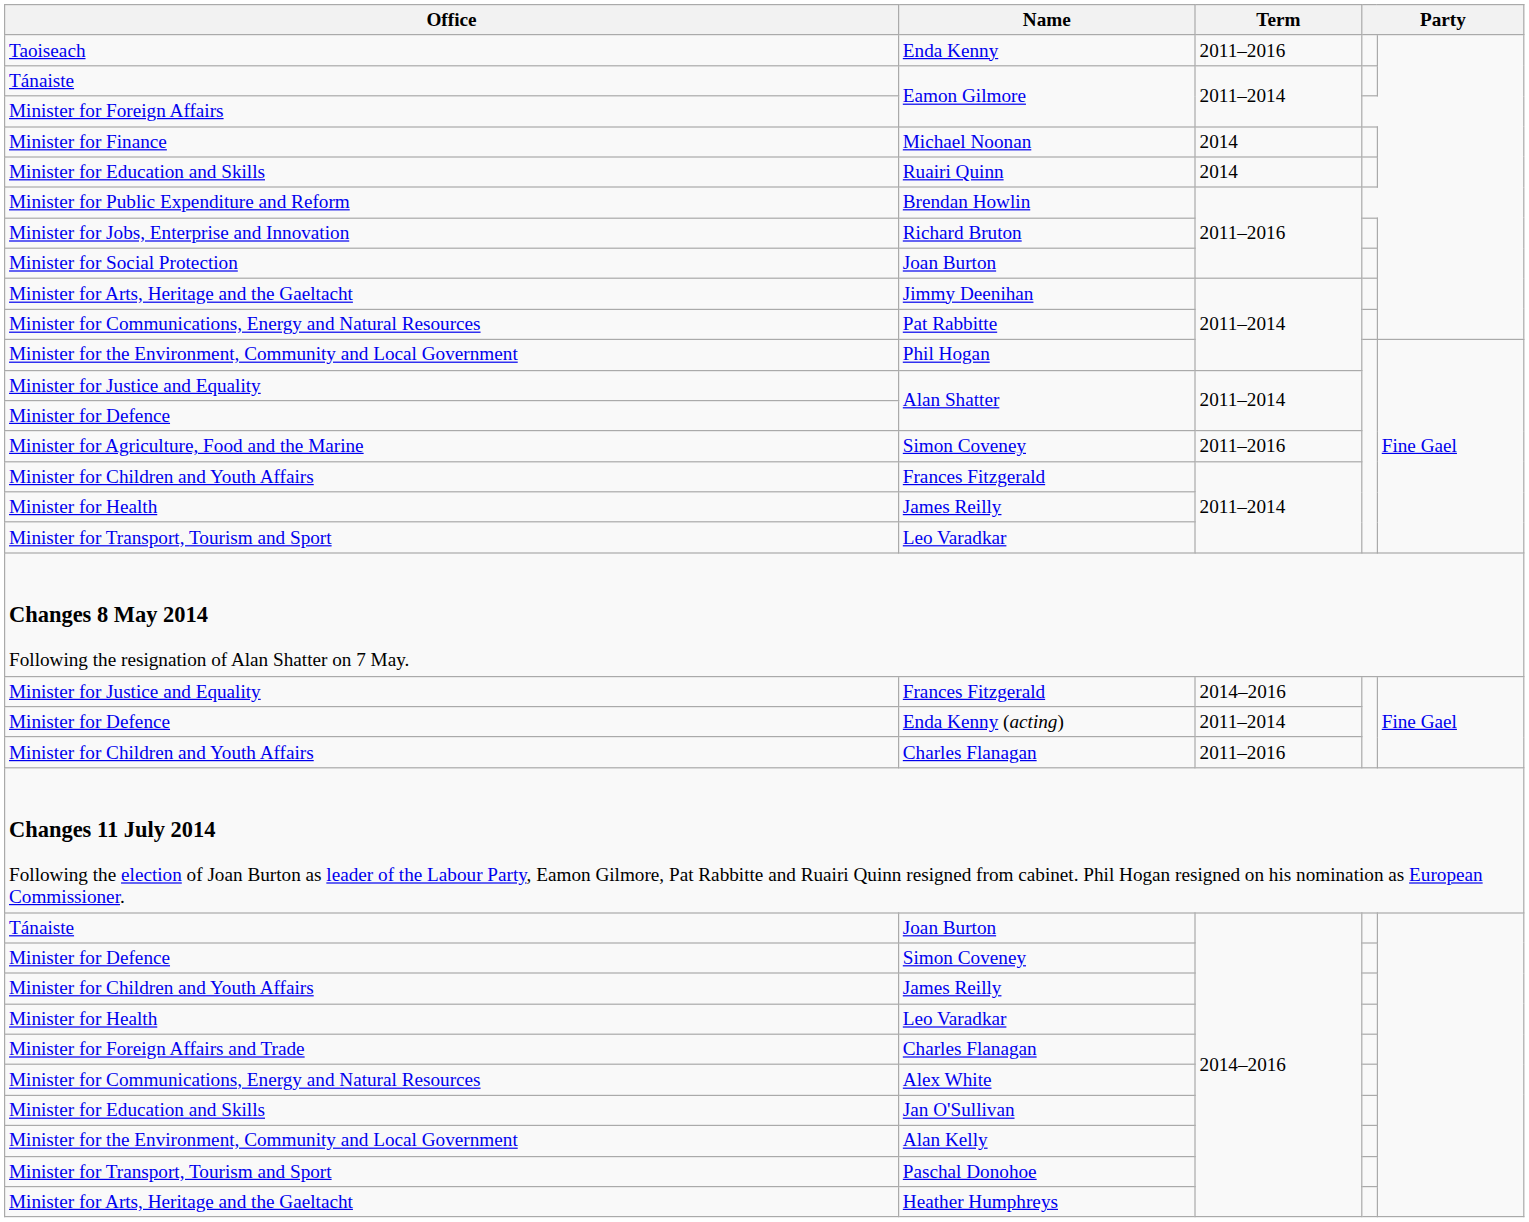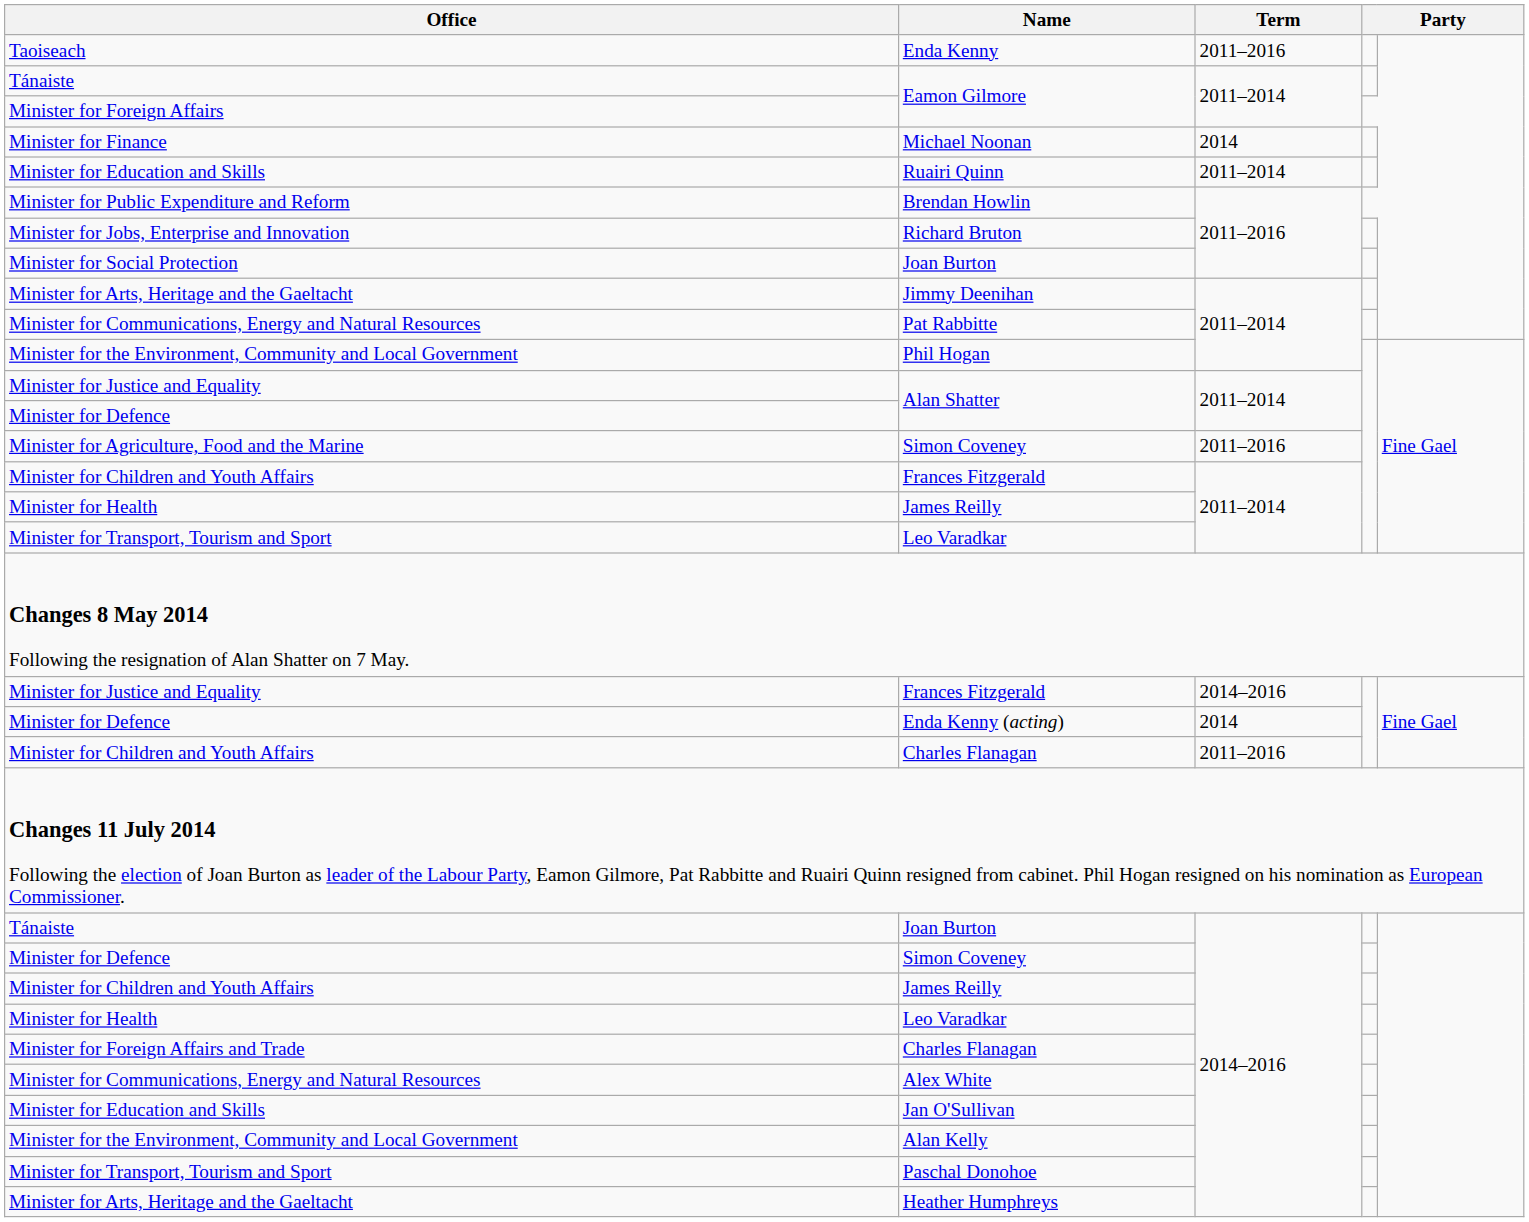(1219, 171) 2014 -> (1242, 171) 2011–2014
(1242, 721) 2011–2014 -> (1219, 721) 2014
